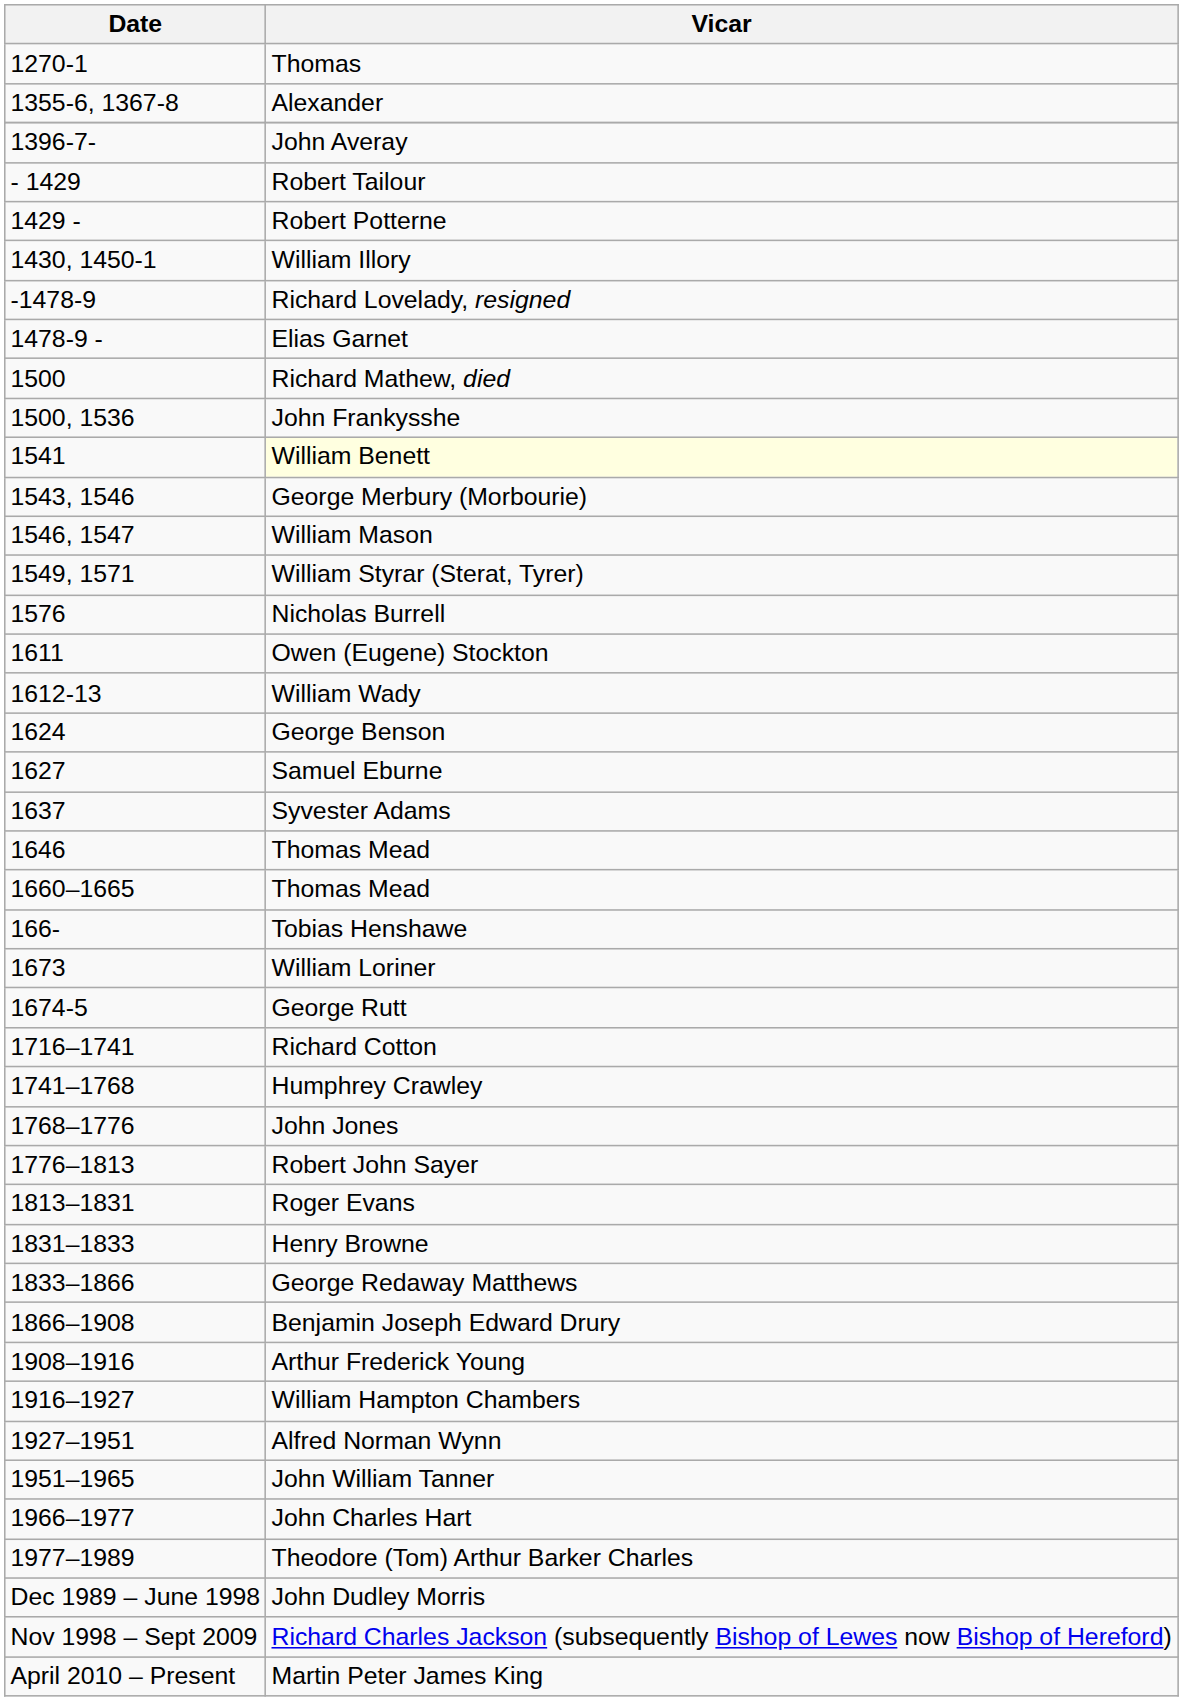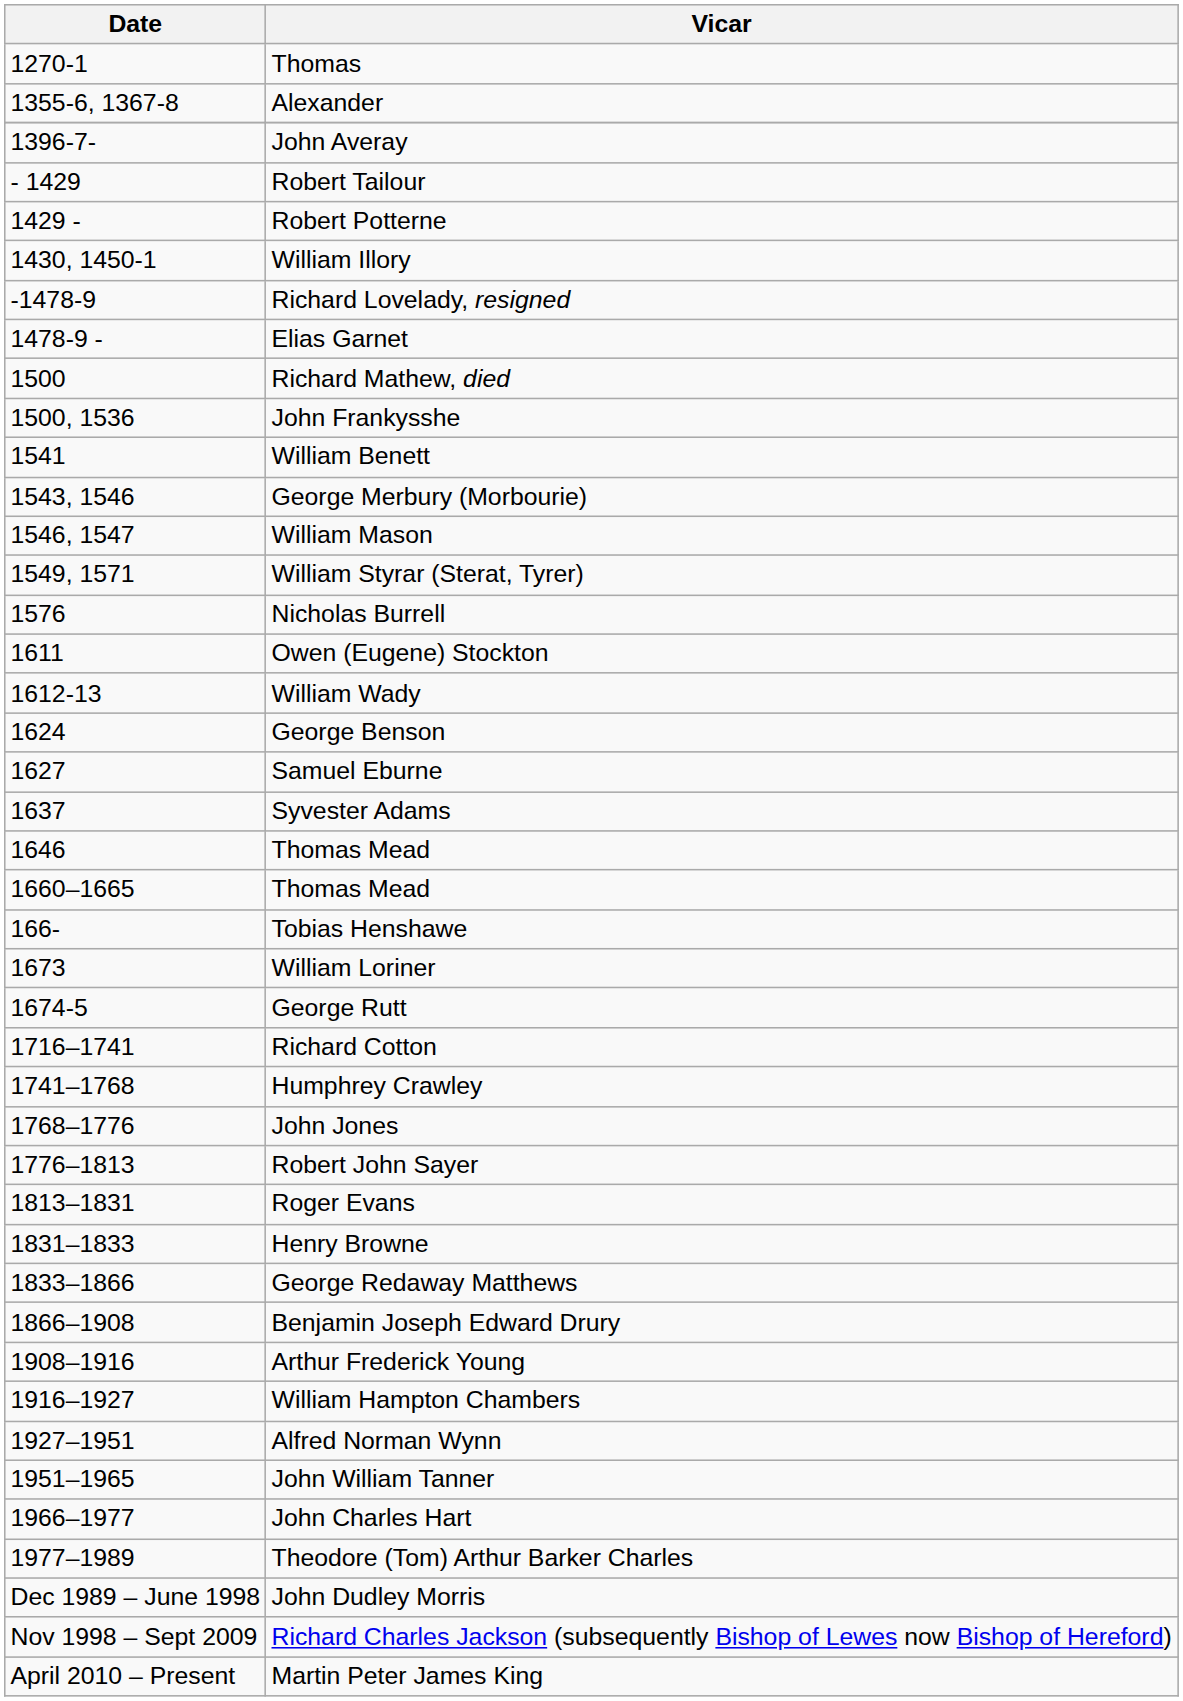(351, 456) lightyellow background -> (351, 456) no background
